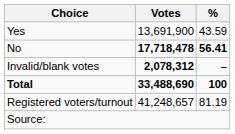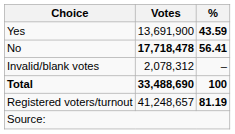(213, 31) normal -> (213, 31) bold
(169, 66) bold -> (169, 66) normal
(213, 102) normal -> (213, 102) bold
